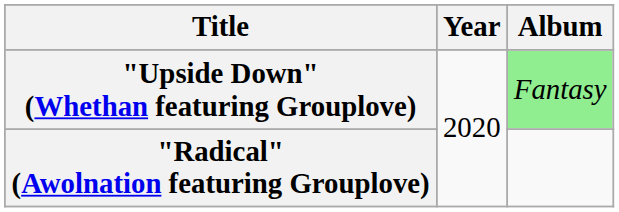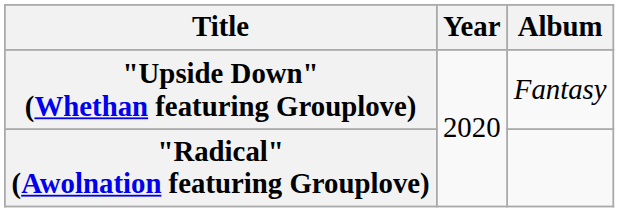(560, 89) lightgreen background -> (560, 89) no background
